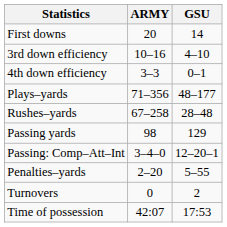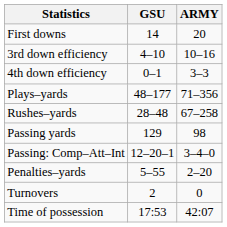columns swapped: (150, 14) <-> (197, 14)
